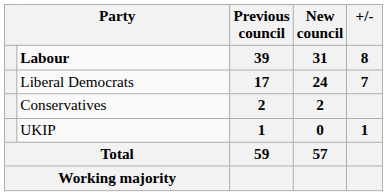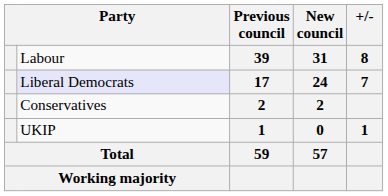(45, 57) bold -> (42, 57) normal
(77, 81) no background -> (77, 81) lavender background
